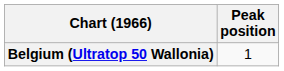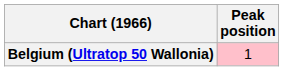(248, 54) no background -> (248, 54) pink background
